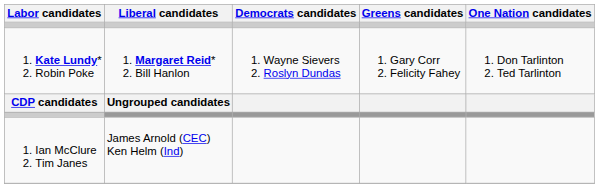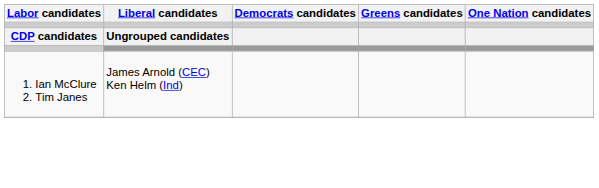- row: (54, 67)
